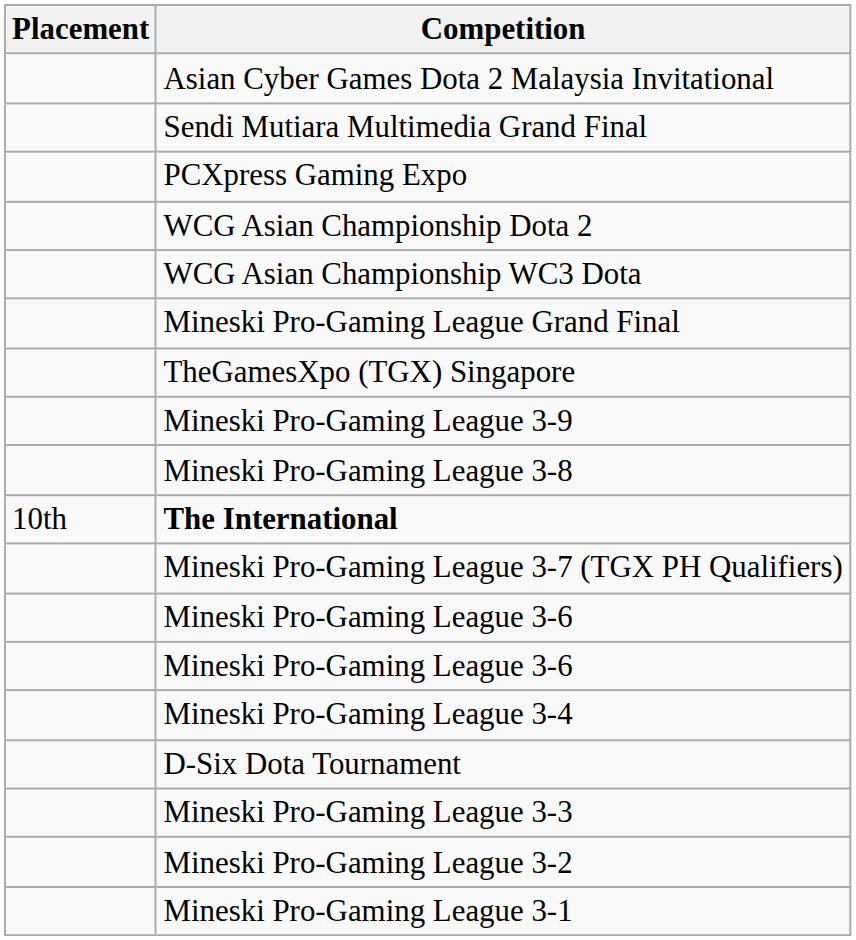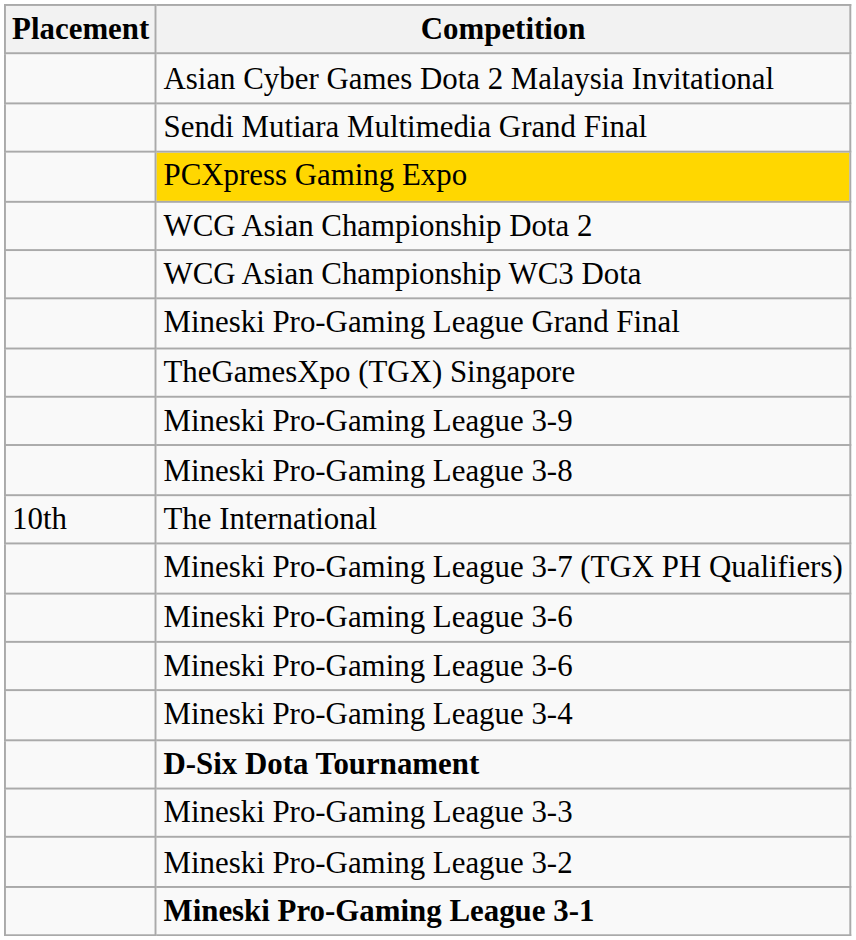(315, 175) no background -> (315, 175) gold background
(281, 518) bold -> (270, 518) normal
(312, 763) normal -> (321, 763) bold
(368, 910) normal -> (379, 910) bold
